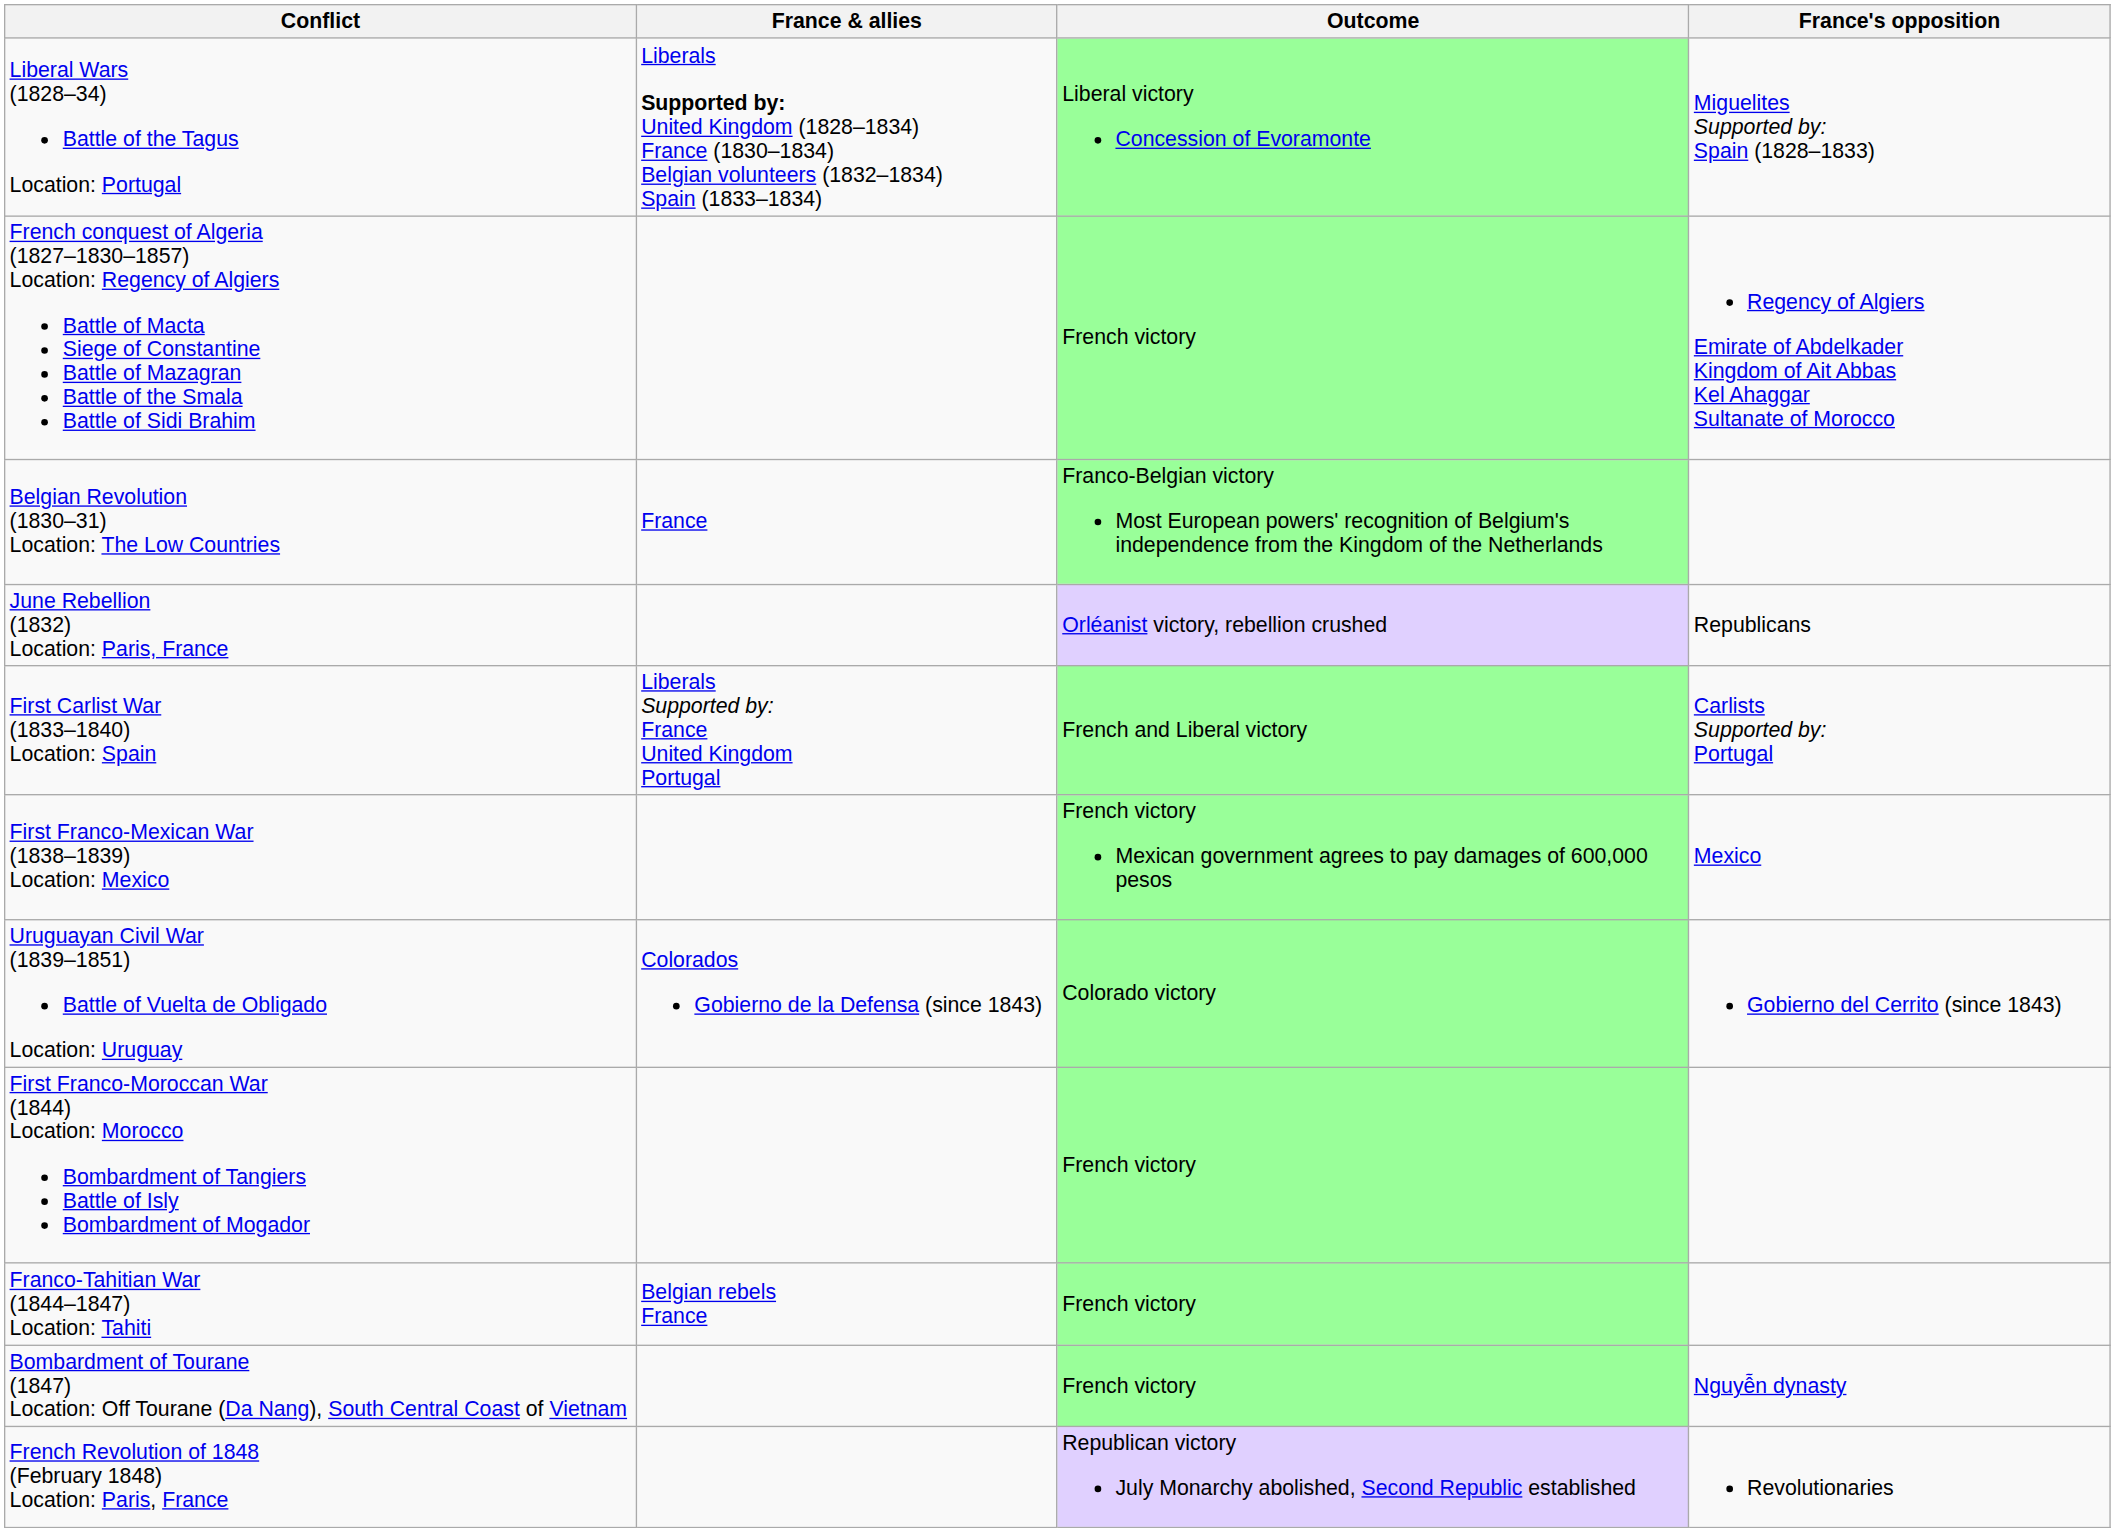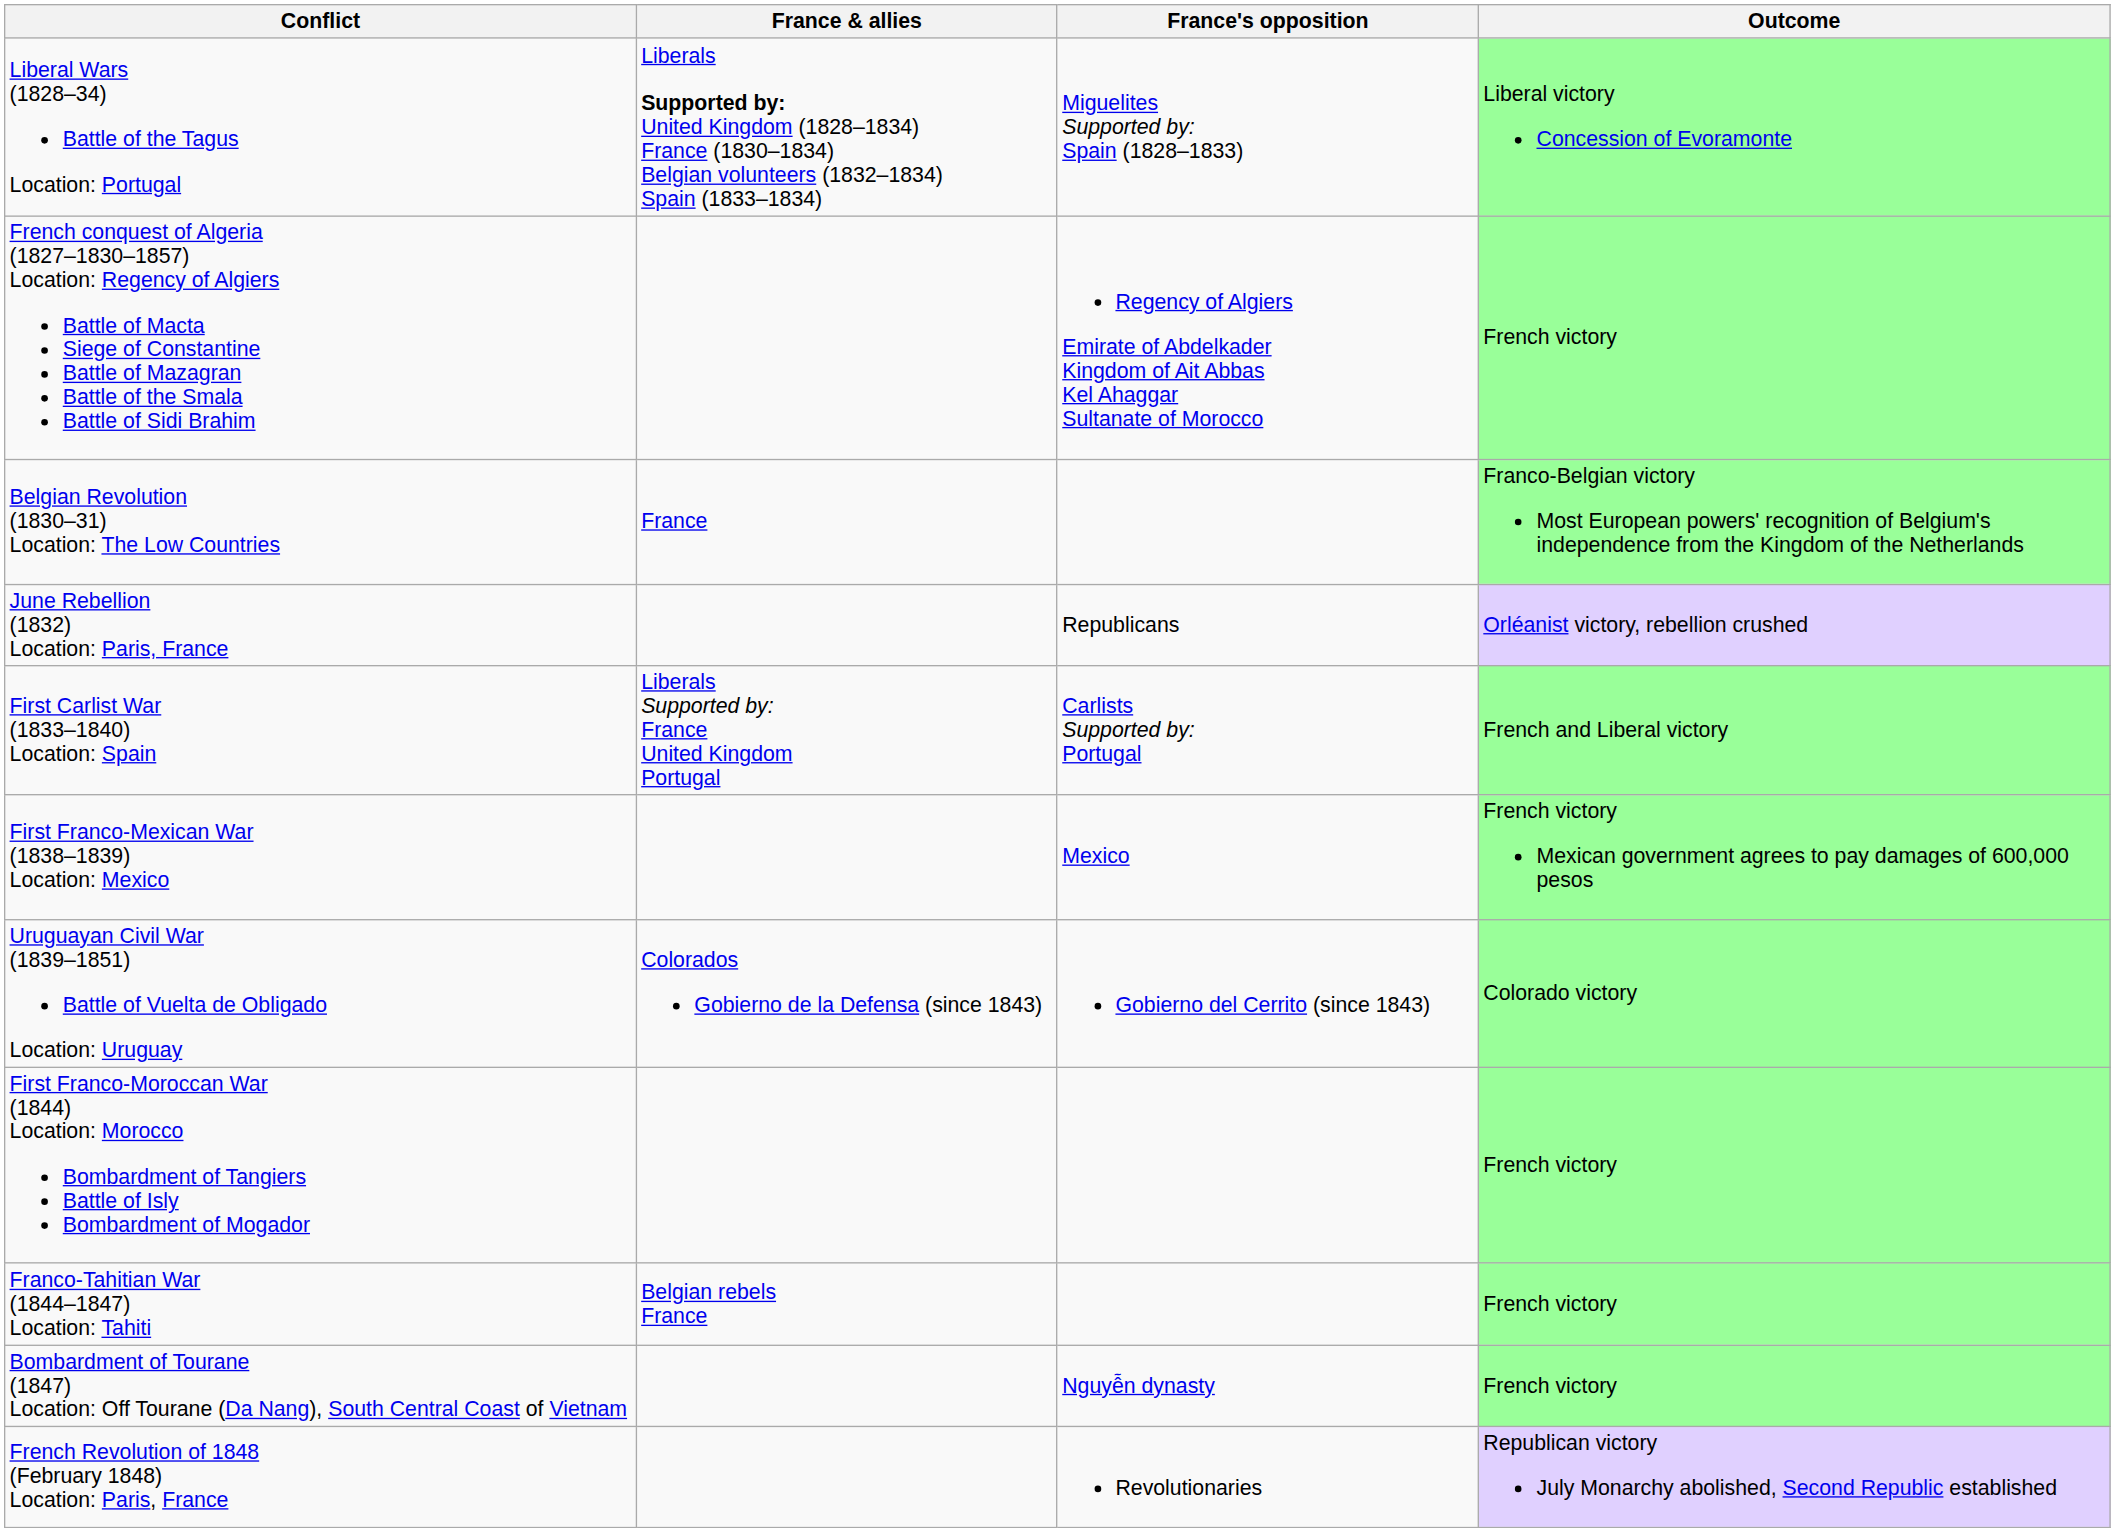columns swapped: (1899, 21) <-> (1373, 21)
